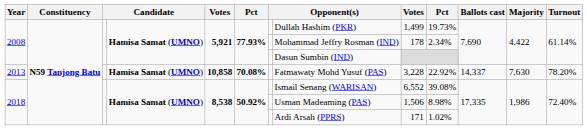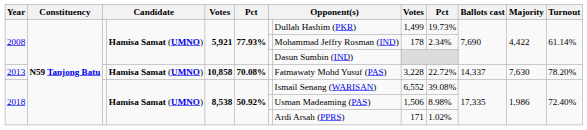(442, 72) 22.92% -> (442, 72) 22.72%
